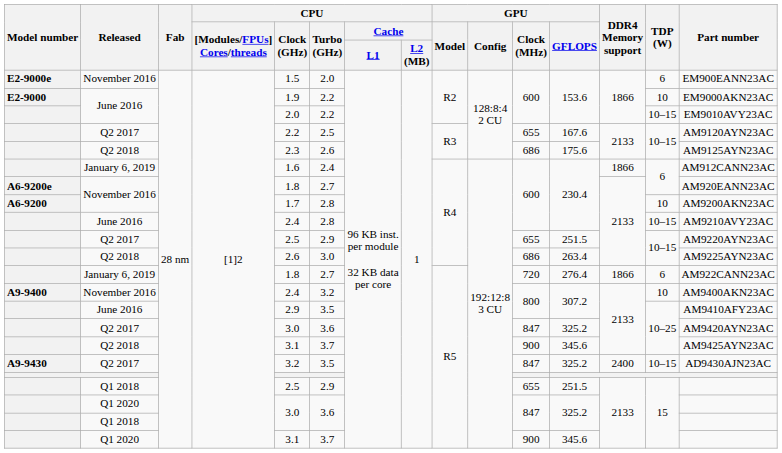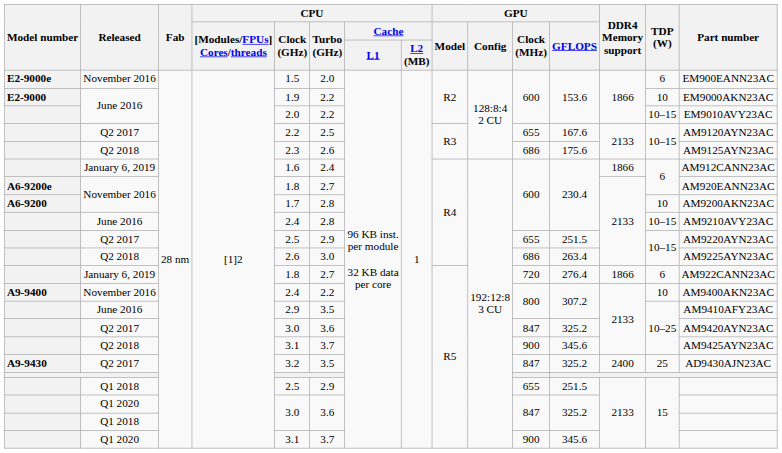(327, 292) 3.2 -> (327, 292) 2.2
(662, 363) 10–15 -> (662, 363) 25
